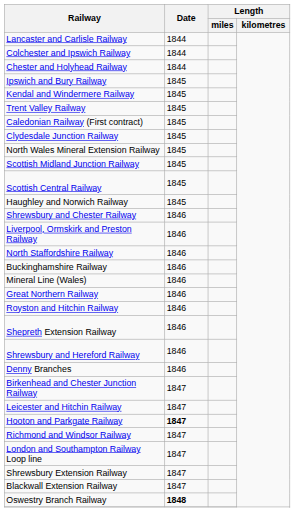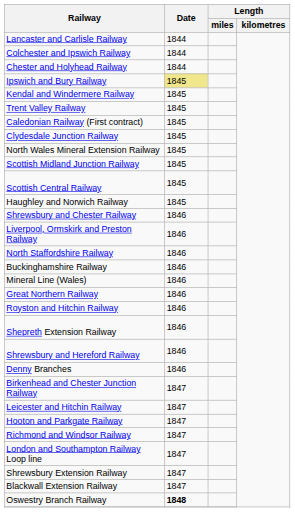(176, 81) no background -> (176, 81) khaki background
(176, 421) bold -> (176, 421) normal
